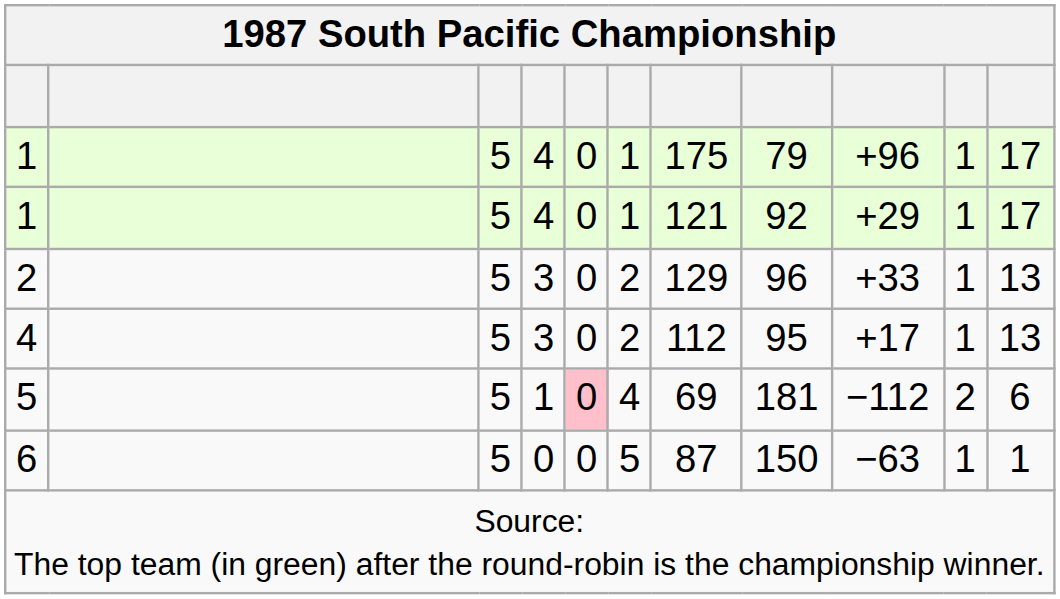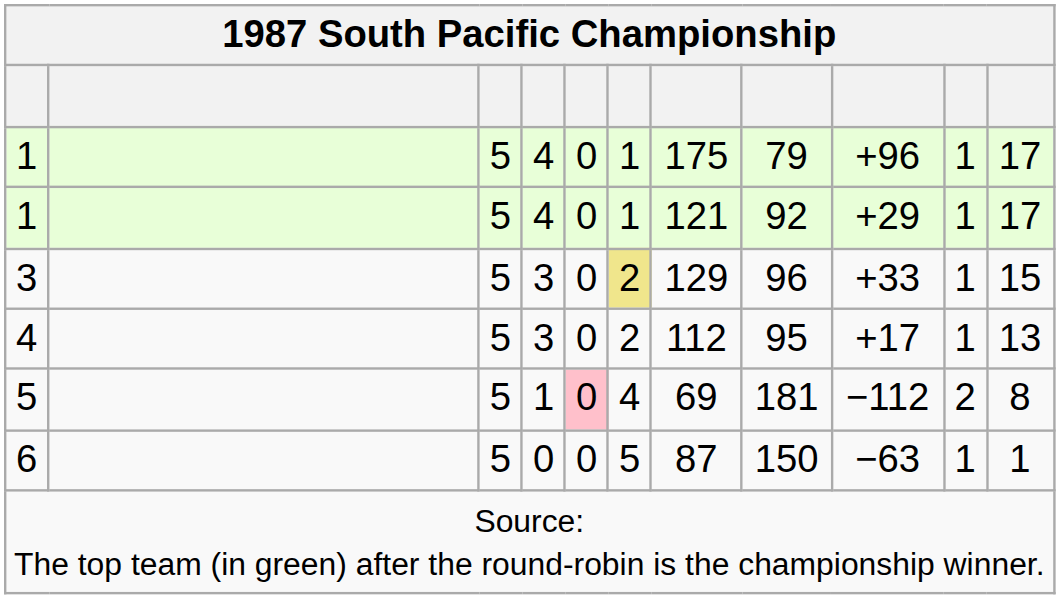(27, 277) 2 -> (27, 277) 3
(630, 277) no background -> (630, 277) khaki background
(1020, 277) 13 -> (1020, 277) 15
(1020, 398) 6 -> (1020, 398) 8
